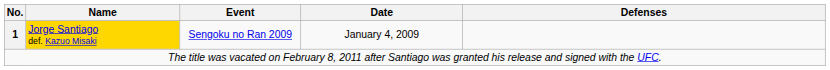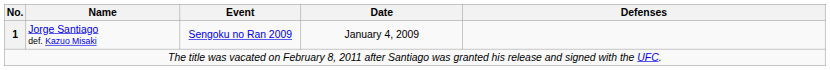(63, 35) gold background -> (63, 35) no background
